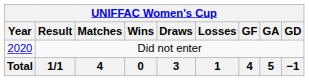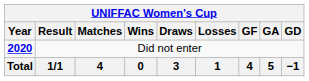(20, 48) normal -> (20, 48) bold
